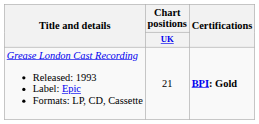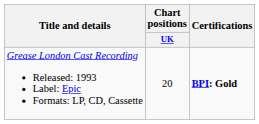(167, 83) 21 -> (167, 83) 20
